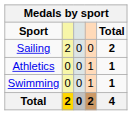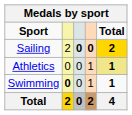(79, 49) normal -> (79, 49) bold
(90, 49) normal -> (90, 49) bold
(112, 49) no background -> (112, 49) gold background
(112, 66) no background -> (112, 66) khaki background
(68, 84) normal -> (68, 84) bold
